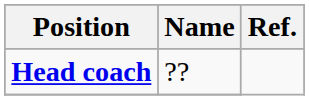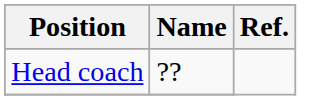(81, 71) bold -> (77, 71) normal
